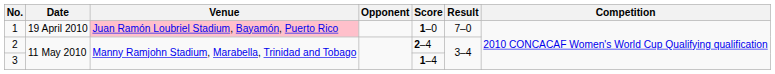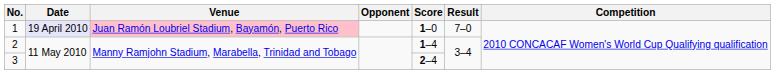(58, 28) no background -> (58, 28) lavender background
(423, 45) 2–4 -> (428, 45) 1–4
(428, 61) 1–4 -> (428, 61) 2–4
